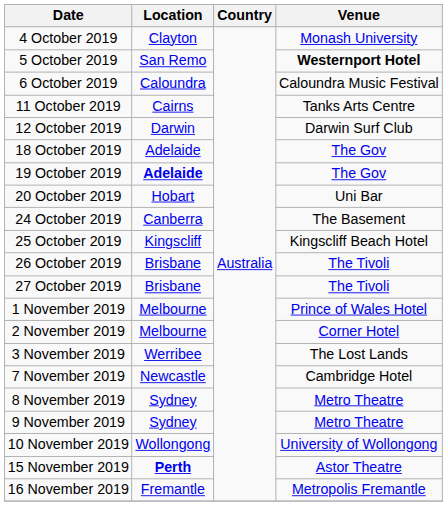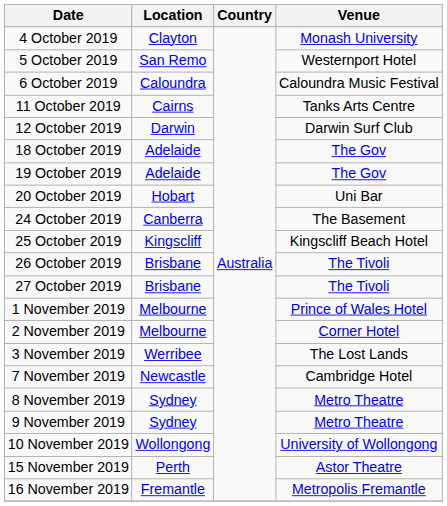(359, 60) bold -> (359, 60) normal
(173, 173) bold -> (173, 173) normal
(173, 467) bold -> (173, 467) normal
